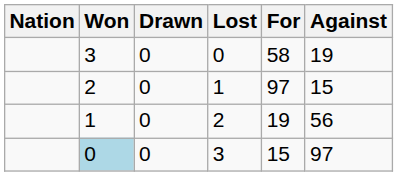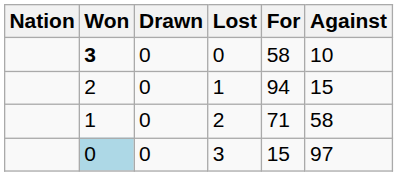(90, 54) normal -> (90, 54) bold
(322, 54) 19 -> (322, 54) 10
(278, 87) 97 -> (278, 87) 94
(278, 120) 19 -> (278, 120) 71
(322, 120) 56 -> (322, 120) 58
